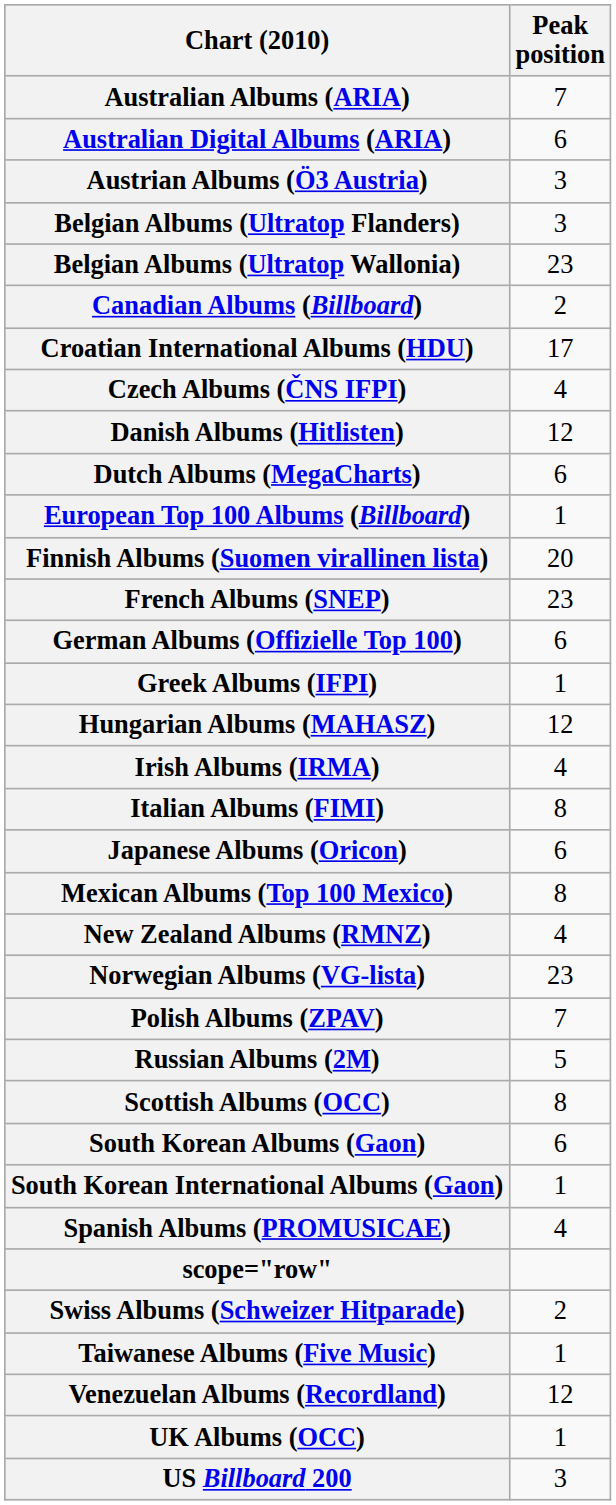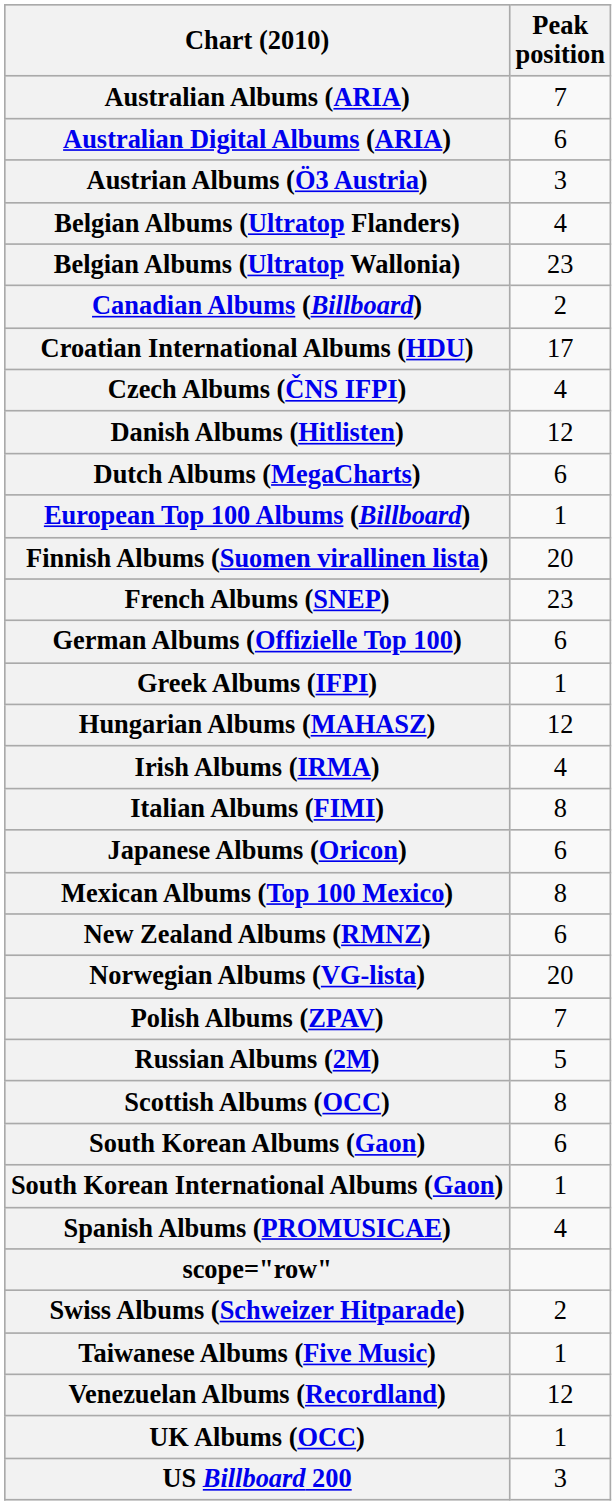(560, 222) 3 -> (560, 222) 4
(560, 934) 4 -> (560, 934) 6
(560, 976) 23 -> (560, 976) 20
